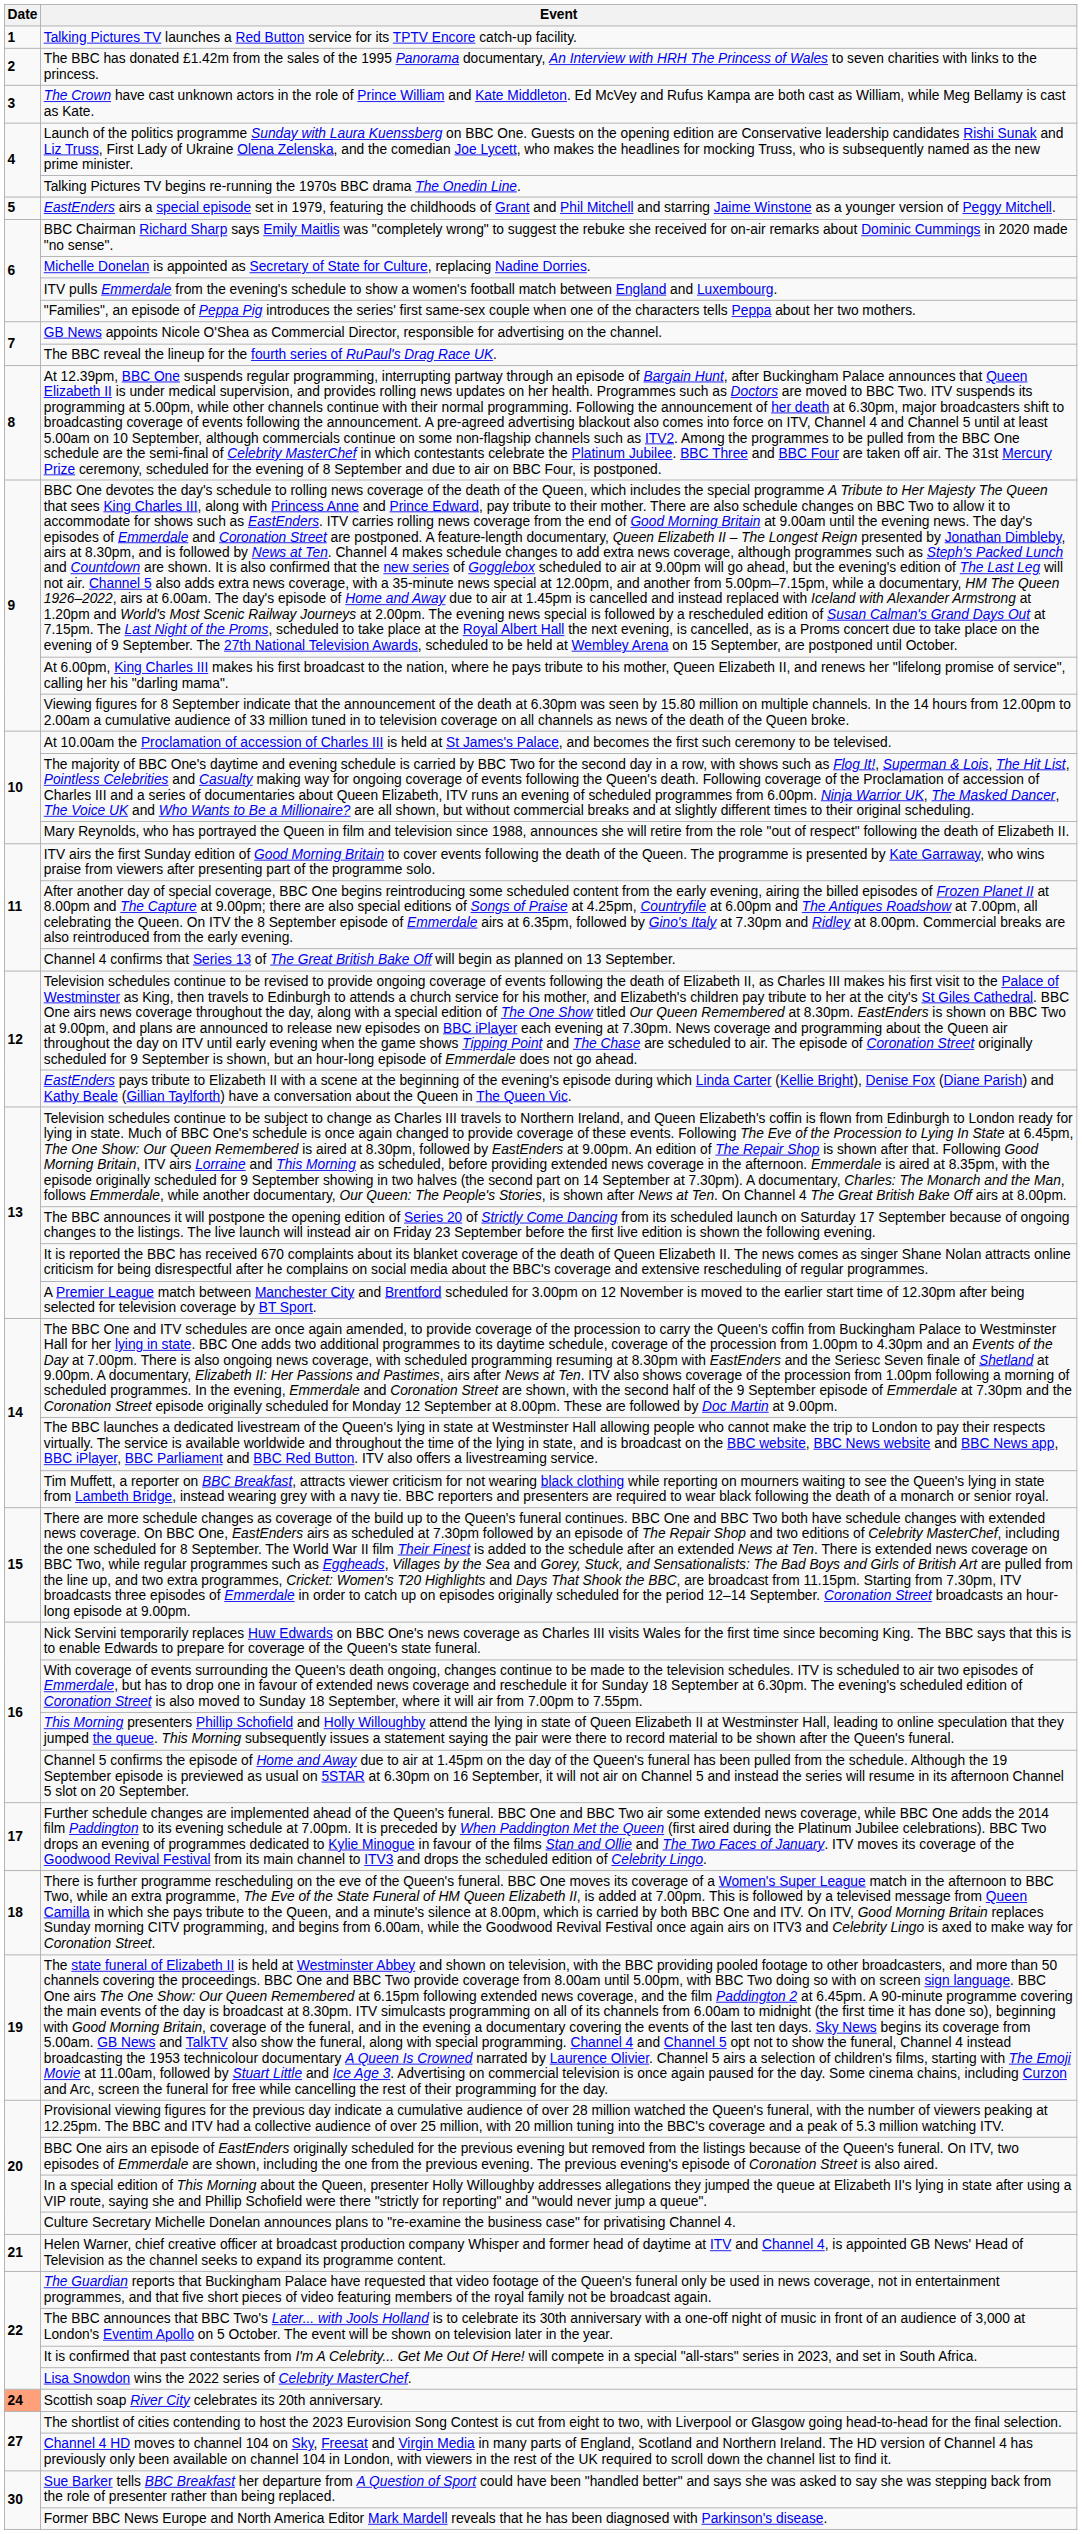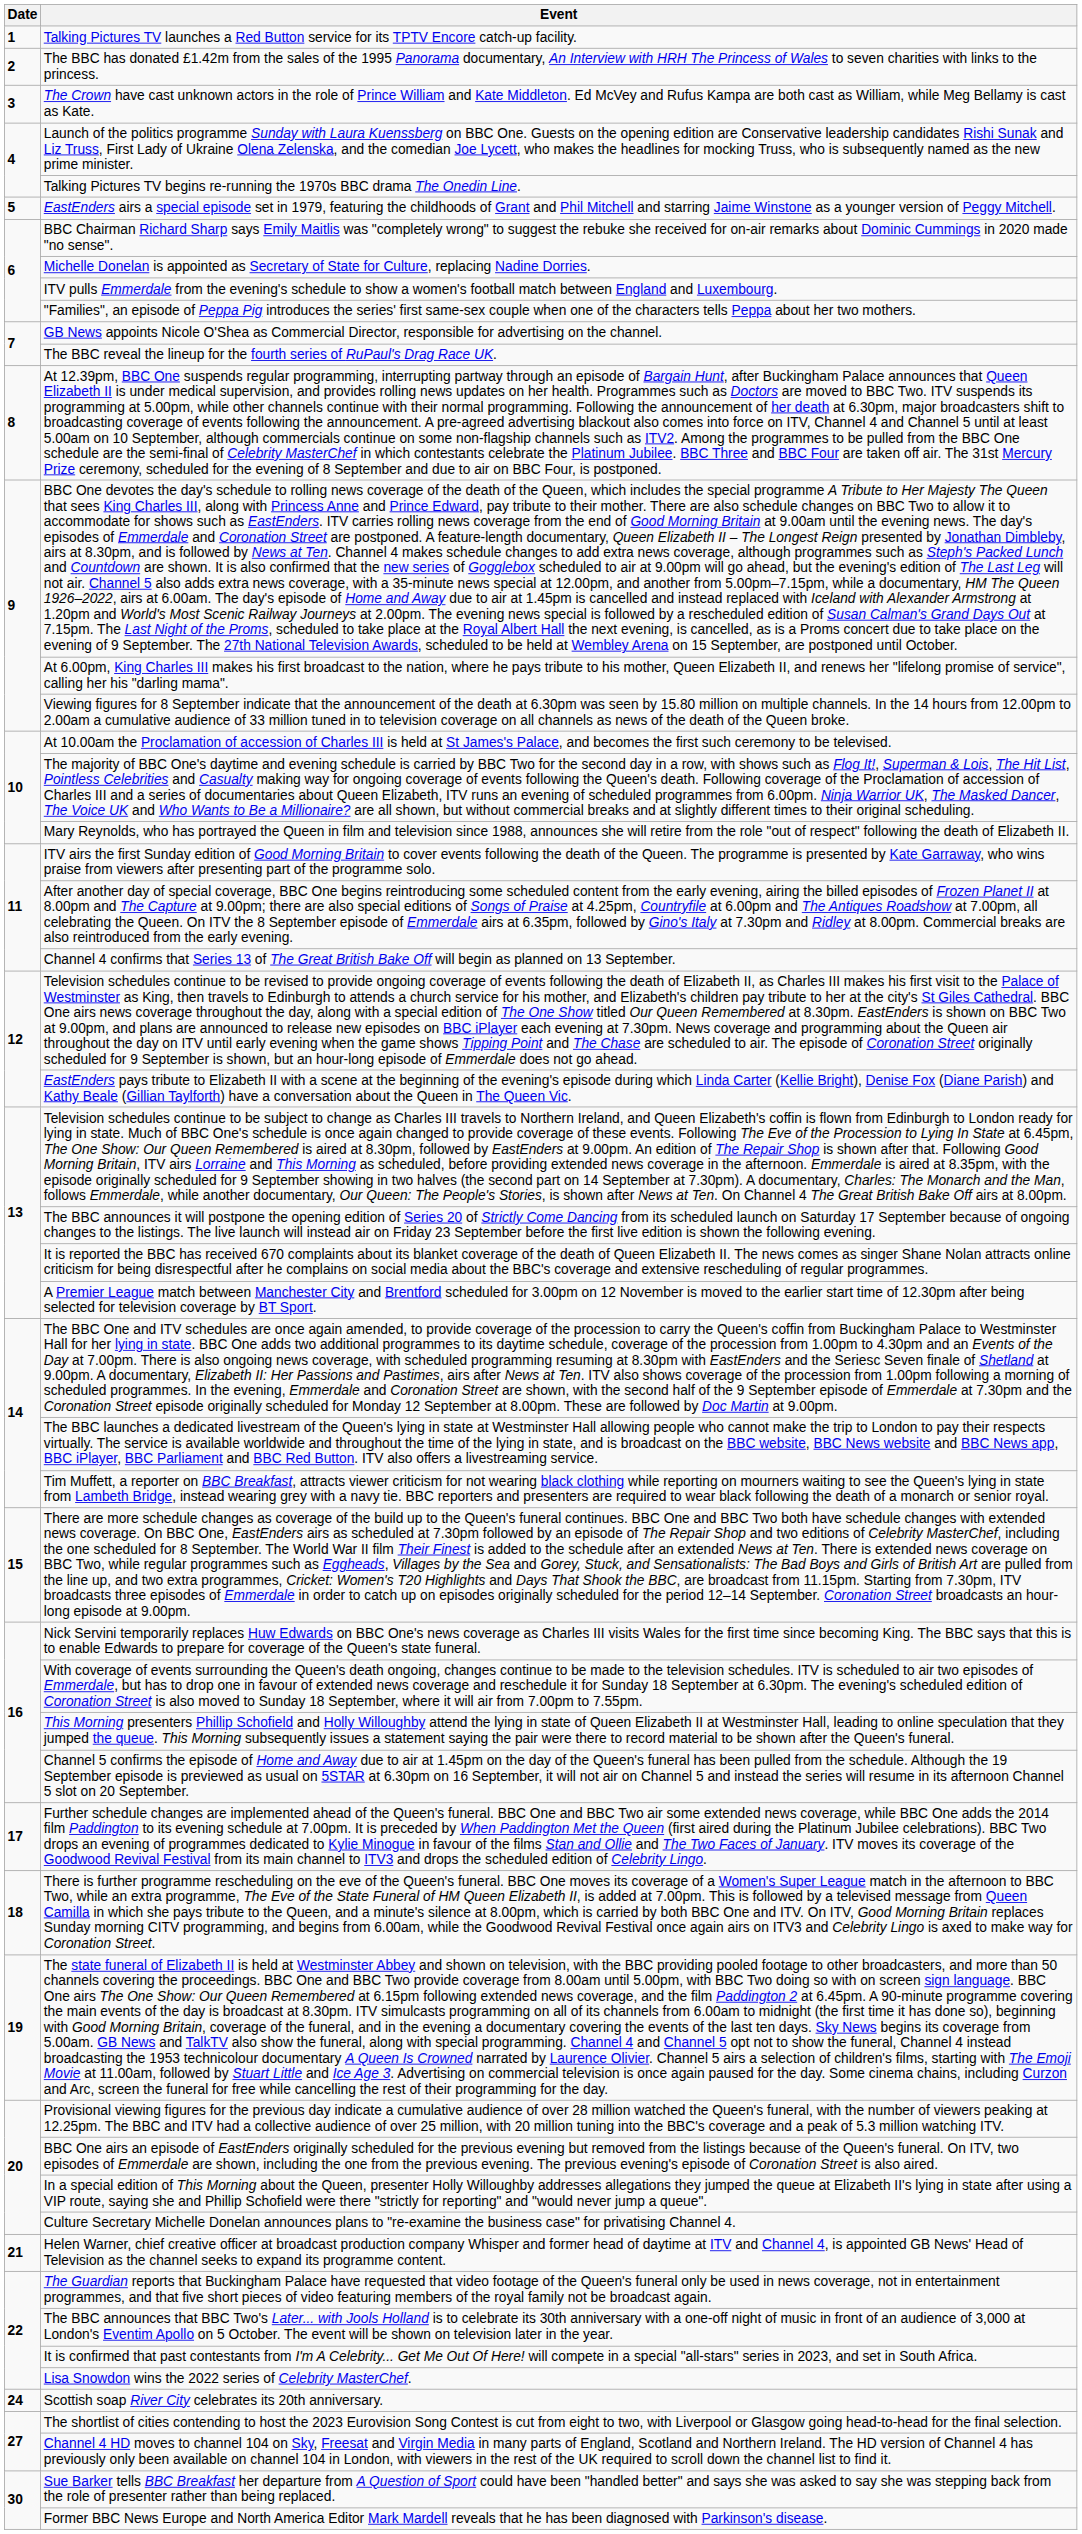(15, 2400) lightsalmon background -> (15, 2400) no background
